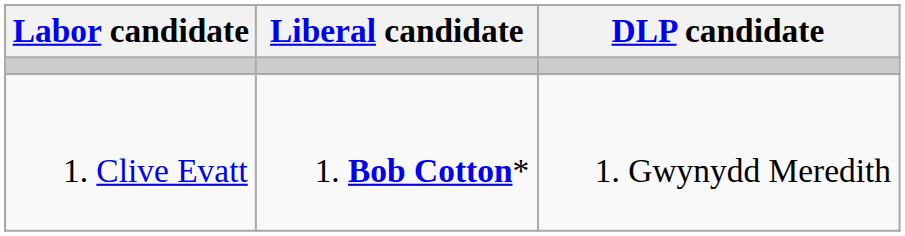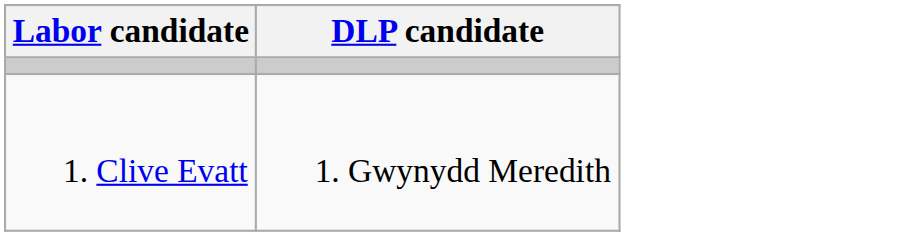- column: (397, 31)
